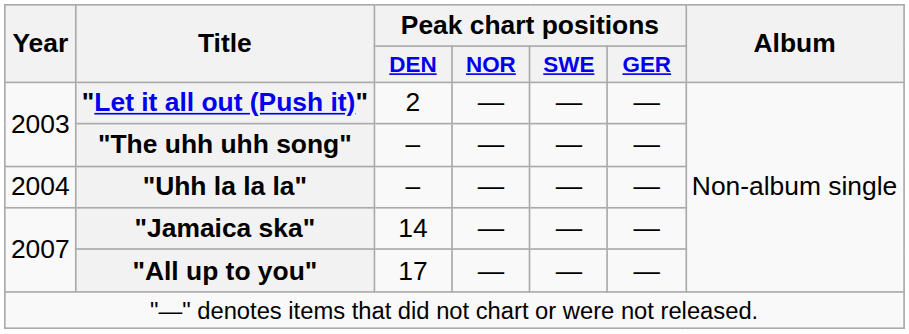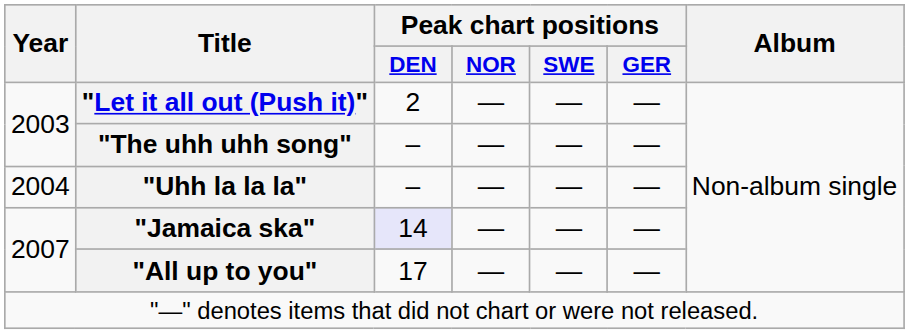(413, 228) no background -> (413, 228) lavender background
